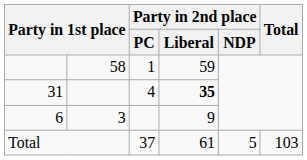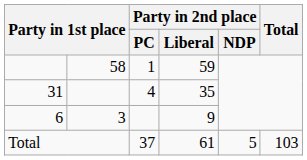(207, 92) bold -> (207, 92) normal
